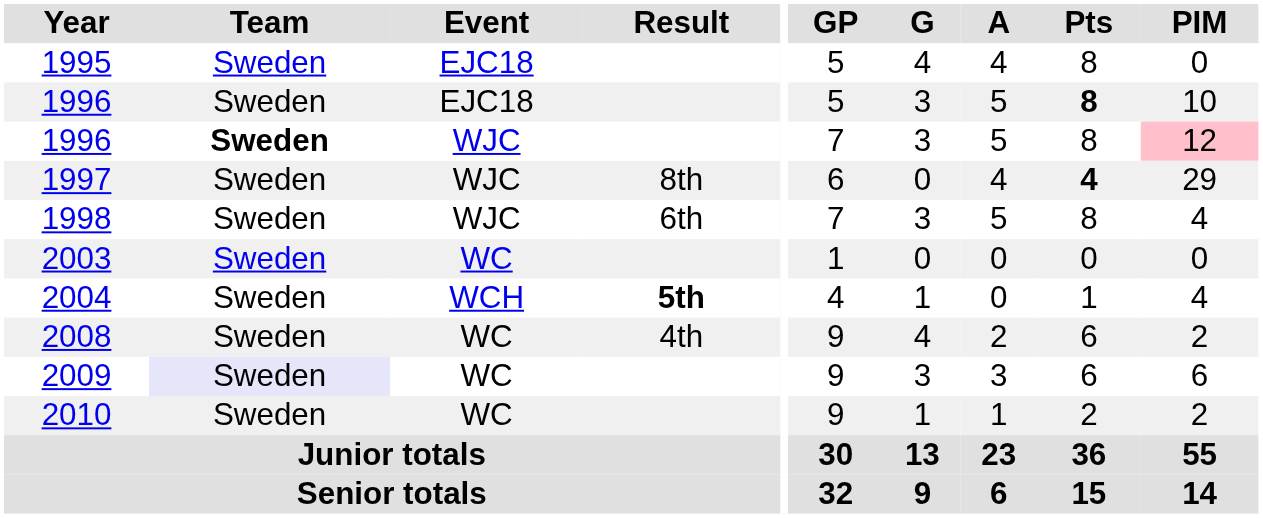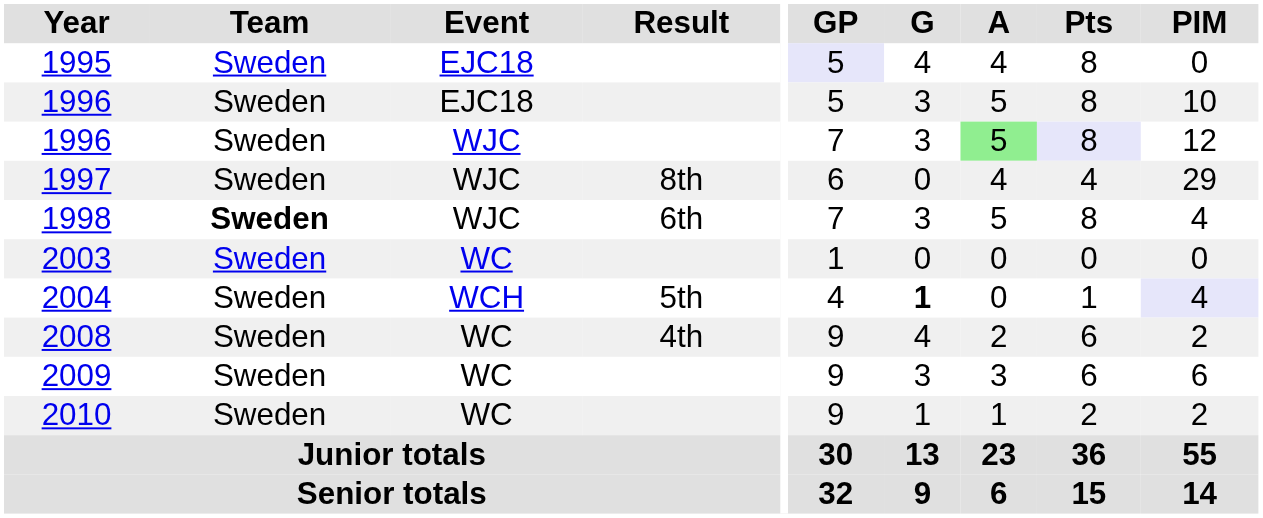(836, 62) no background -> (836, 62) lavender background
(1089, 101) bold -> (1089, 101) normal
(270, 140) bold -> (270, 140) normal
(999, 140) no background -> (999, 140) lightgreen background
(1089, 140) no background -> (1089, 140) lavender background
(1200, 140) pink background -> (1200, 140) no background
(1089, 179) bold -> (1089, 179) normal
(270, 219) normal -> (270, 219) bold
(681, 297) bold -> (681, 297) normal
(922, 297) normal -> (922, 297) bold
(1200, 297) no background -> (1200, 297) lavender background
(270, 375) lavender background -> (270, 375) no background
